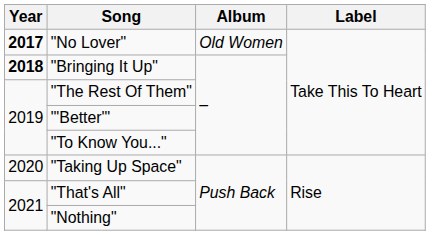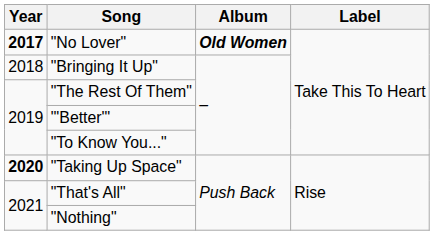(241, 42) normal -> (243, 42) bold
(26, 67) bold -> (26, 67) normal
(26, 167) normal -> (26, 167) bold
